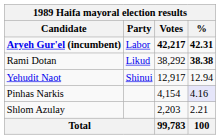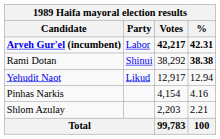(138, 61) Likud -> (139, 61) Shinui
(139, 77) Shinui -> (138, 77) Likud
(199, 93) lavender background -> (199, 93) no background
